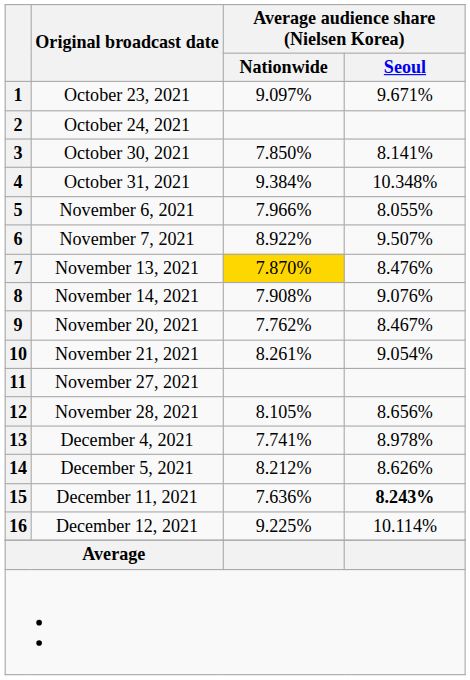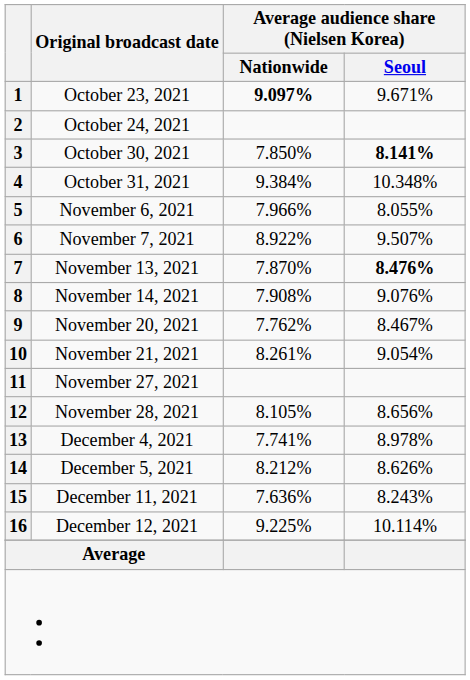(284, 95) normal -> (284, 95) bold
(405, 153) normal -> (405, 153) bold
(284, 268) gold background -> (284, 268) no background
(405, 268) normal -> (405, 268) bold
(405, 497) bold -> (405, 497) normal
